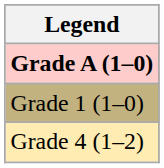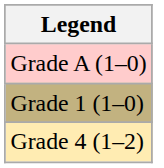(82, 62) bold -> (79, 62) normal
